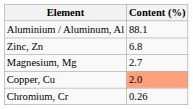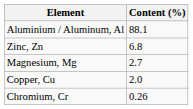(136, 79) lightsalmon background -> (136, 79) no background
